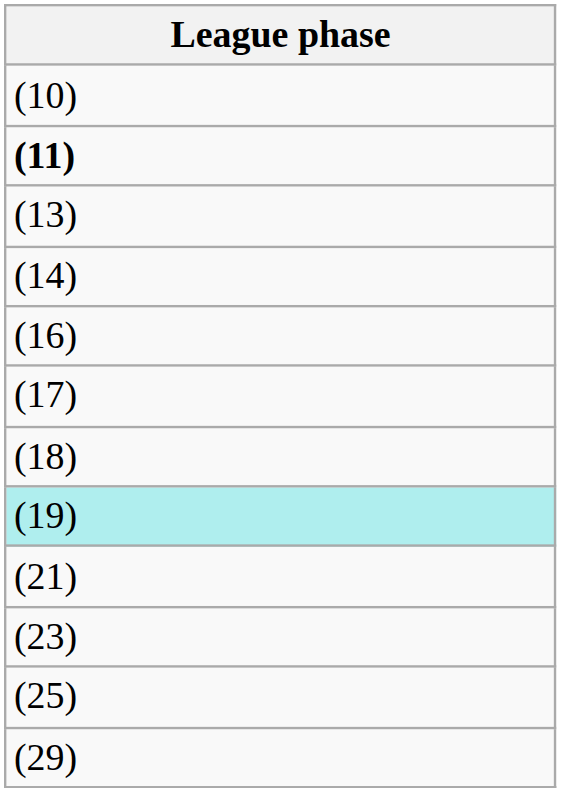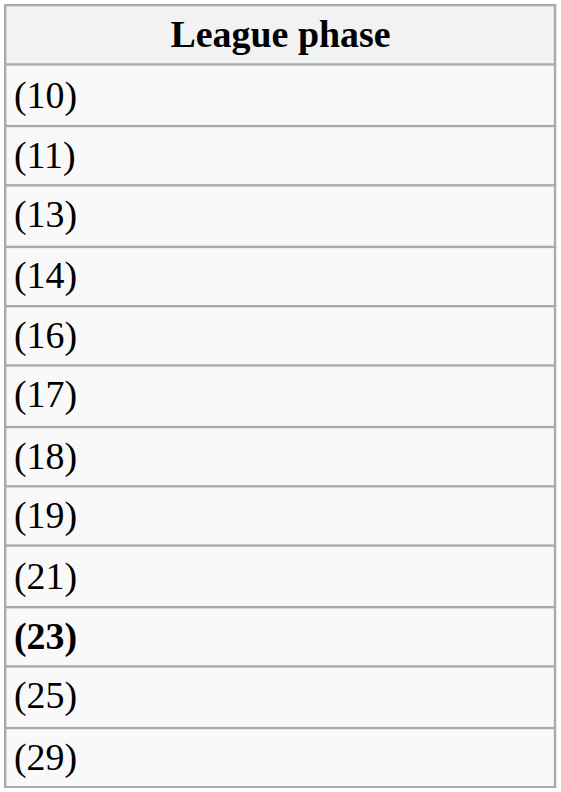(44, 154) bold -> (45, 154) normal
(46, 515) paleturquoise background -> (46, 515) no background
(46, 635) normal -> (46, 635) bold
